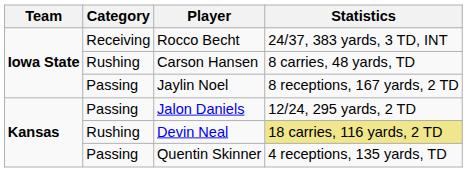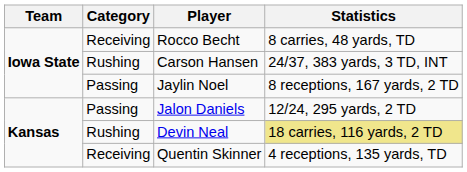(358, 39) 24/37, 383 yards, 3 TD, INT -> (342, 39) 8 carries, 48 yards, TD
(342, 62) 8 carries, 48 yards, TD -> (358, 62) 24/37, 383 yards, 3 TD, INT
(112, 155) Passing -> (118, 155) Receiving
